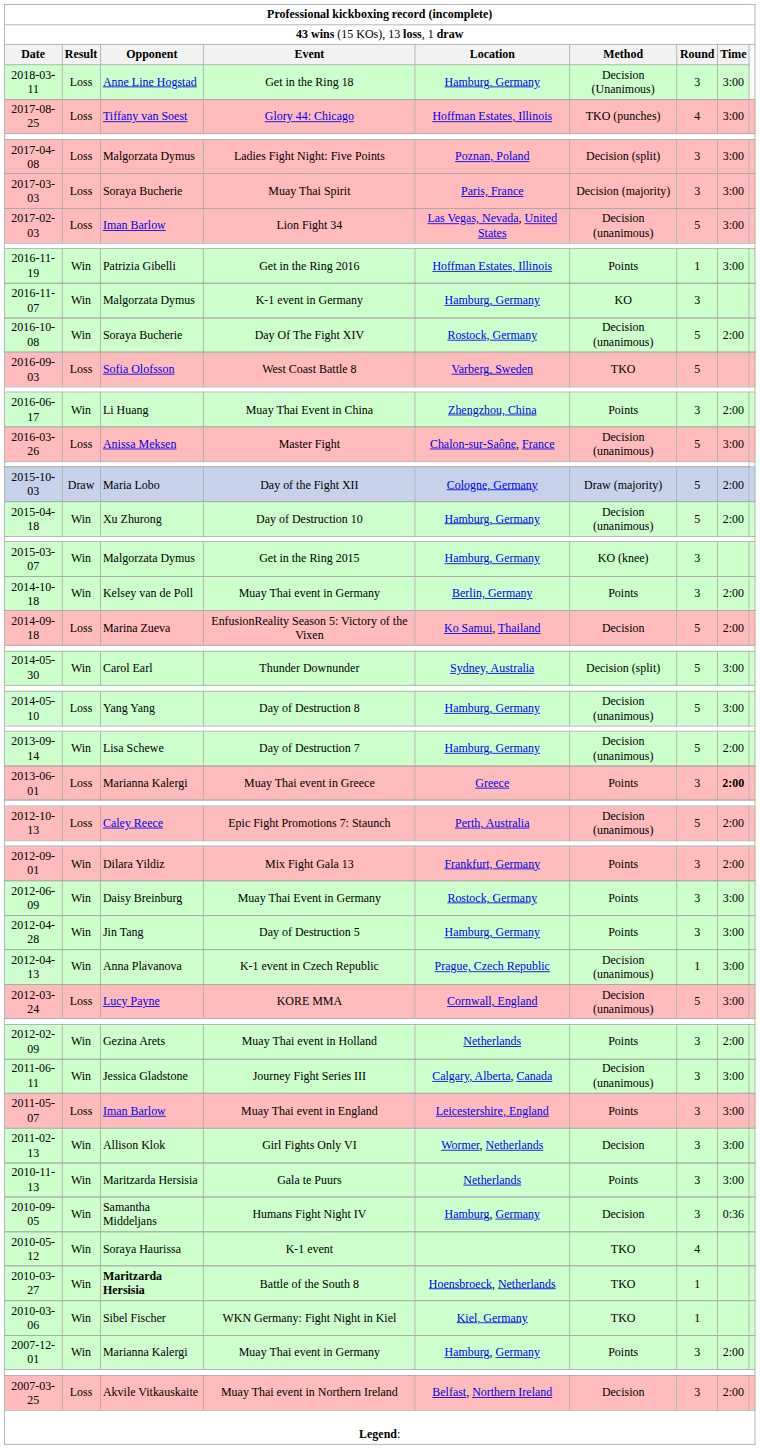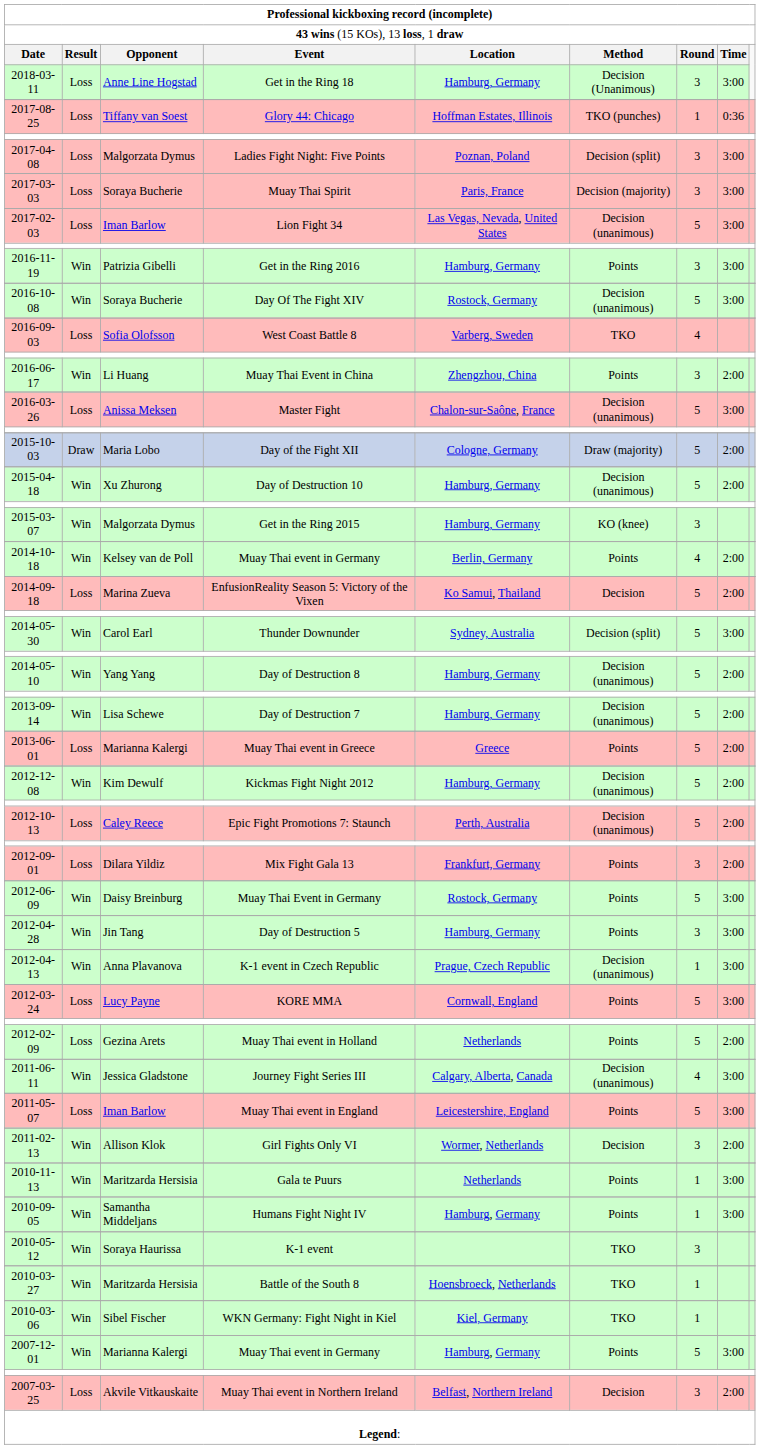(697, 116) 4 -> (697, 116) 1
(733, 116) 3:00 -> (733, 116) 0:36
(492, 266) Hoffman Estates, Illinois -> (492, 266) Hamburg, Germany
(697, 266) 1 -> (697, 266) 3
- row: (33, 300)
(733, 335) 2:00 -> (733, 300) 3:00
(697, 369) 5 -> (697, 335) 4
(697, 593) 3 -> (697, 559) 4
(81, 708) Loss -> (81, 674) Win
(733, 708) 3:00 -> (733, 674) 2:00
(697, 783) 3 -> (697, 748) 5
(733, 783) bold -> (733, 748) normal
+ row: (33, 783)
(81, 863) Win -> (81, 863) Loss
(697, 898) 3 -> (697, 898) 5
(623, 1001) Decision (unanimous) -> (623, 1001) Points
(81, 1041) Win -> (81, 1041) Loss
(697, 1041) 3 -> (697, 1041) 5
(697, 1076) 3 -> (697, 1076) 4
(697, 1110) 3 -> (697, 1110) 5
(733, 1145) 3:00 -> (733, 1145) 2:00
(697, 1179) 3 -> (697, 1179) 1
(623, 1214) Decision -> (623, 1214) Points
(697, 1214) 3 -> (697, 1214) 1
(733, 1214) 0:36 -> (733, 1214) 3:00
(697, 1249) 4 -> (697, 1249) 3
(133, 1283) bold -> (150, 1283) normal
(697, 1352) 3 -> (697, 1352) 5
(733, 1352) 2:00 -> (733, 1352) 3:00
